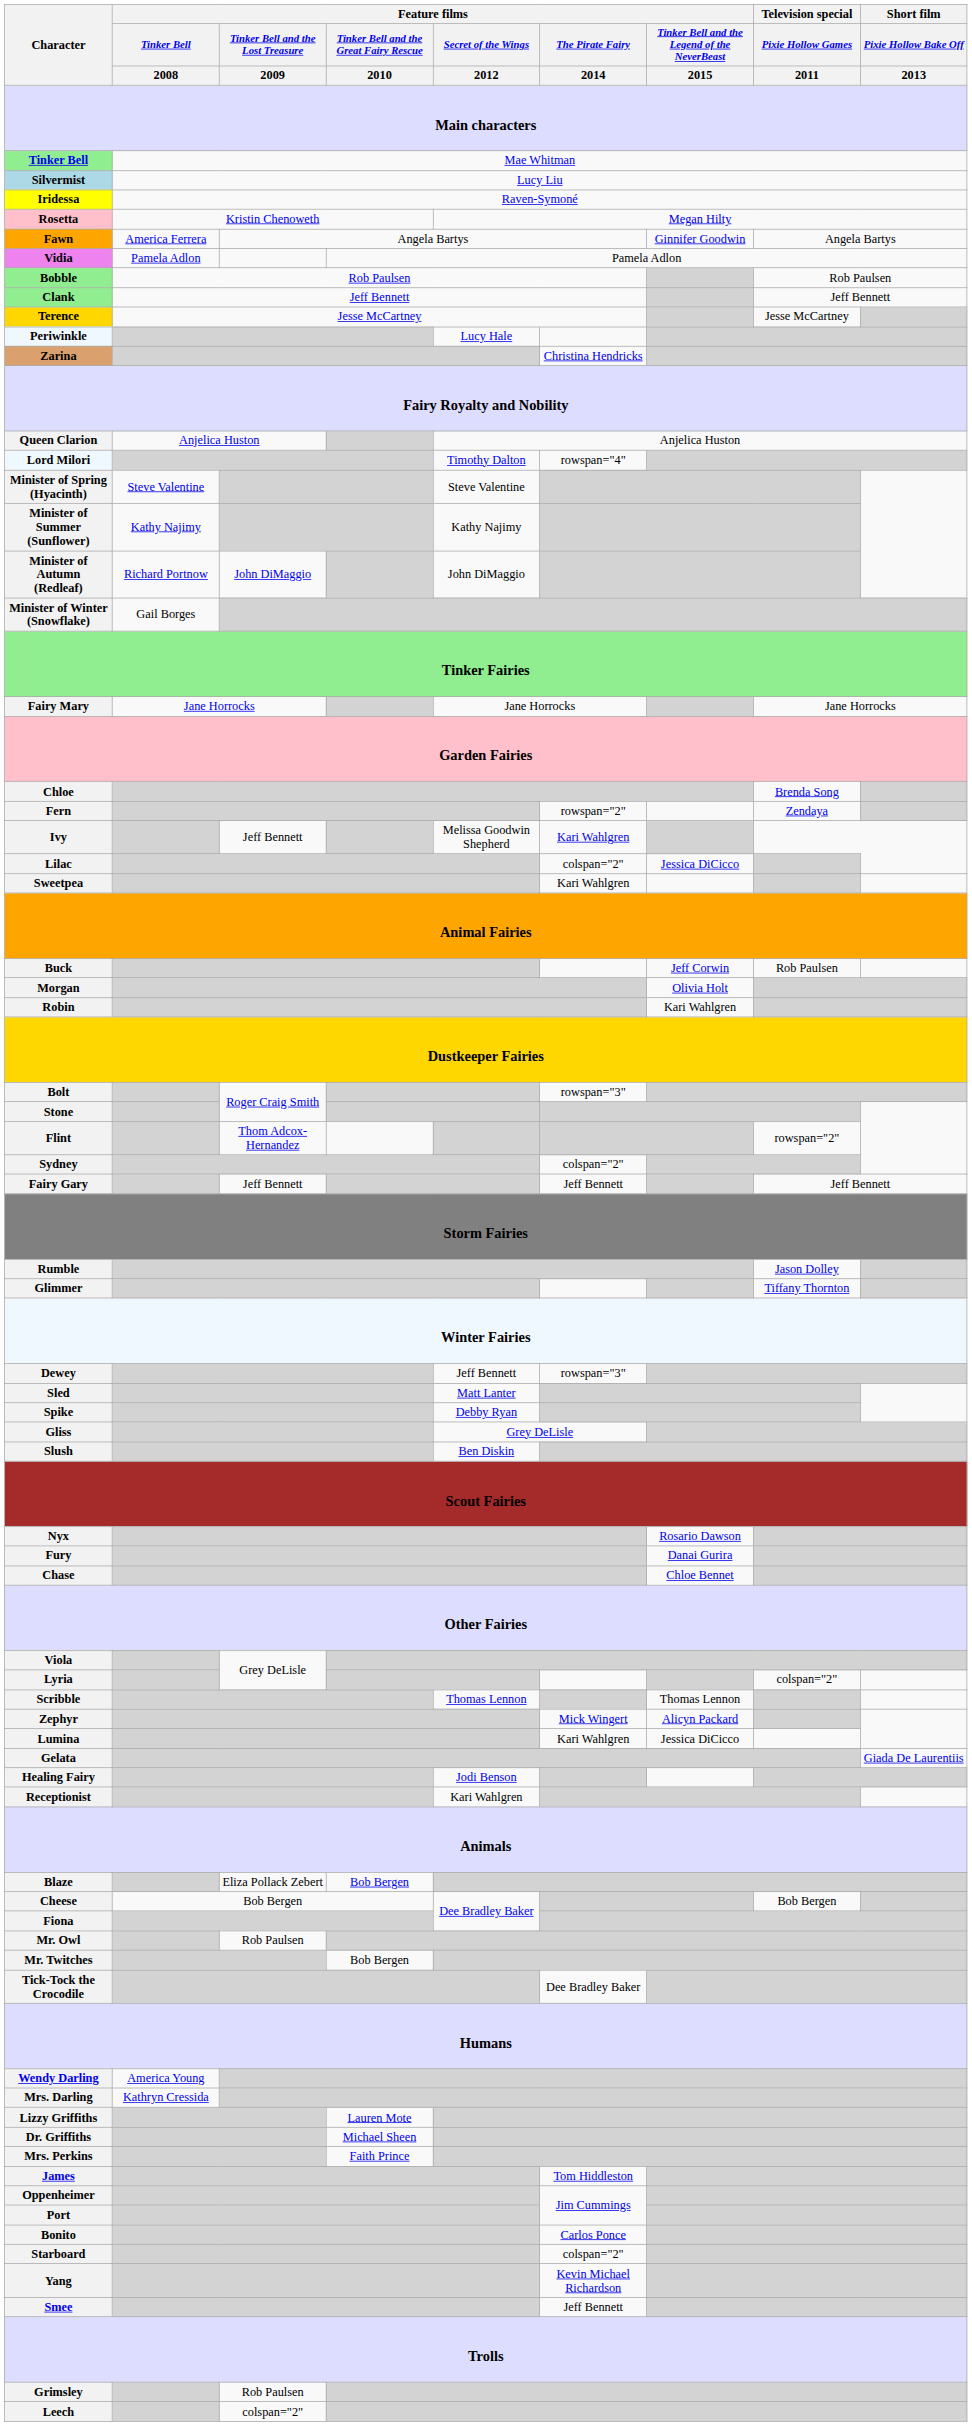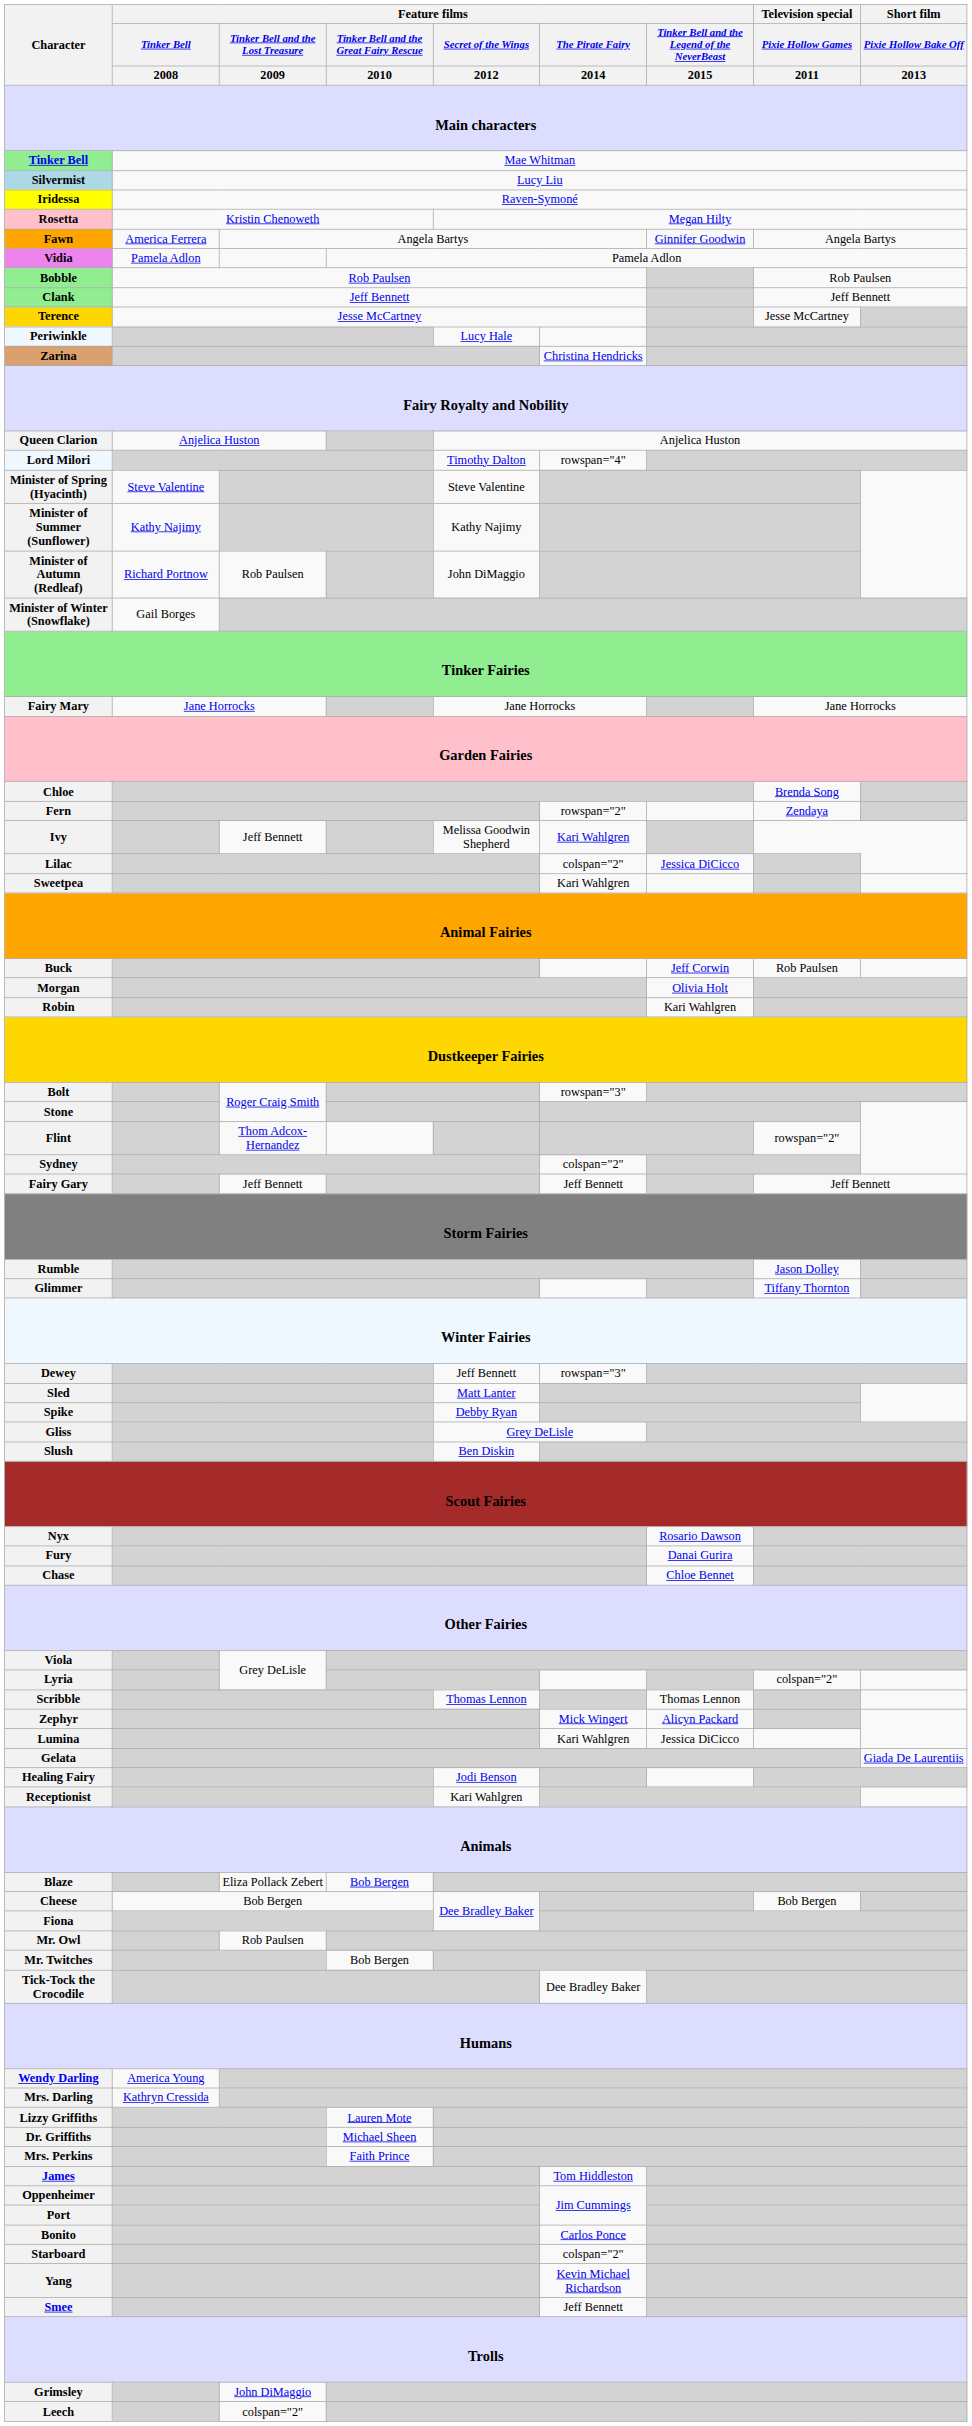(273, 574) John DiMaggio -> (273, 574) Rob Paulsen
(273, 2392) Rob Paulsen -> (273, 2392) John DiMaggio
